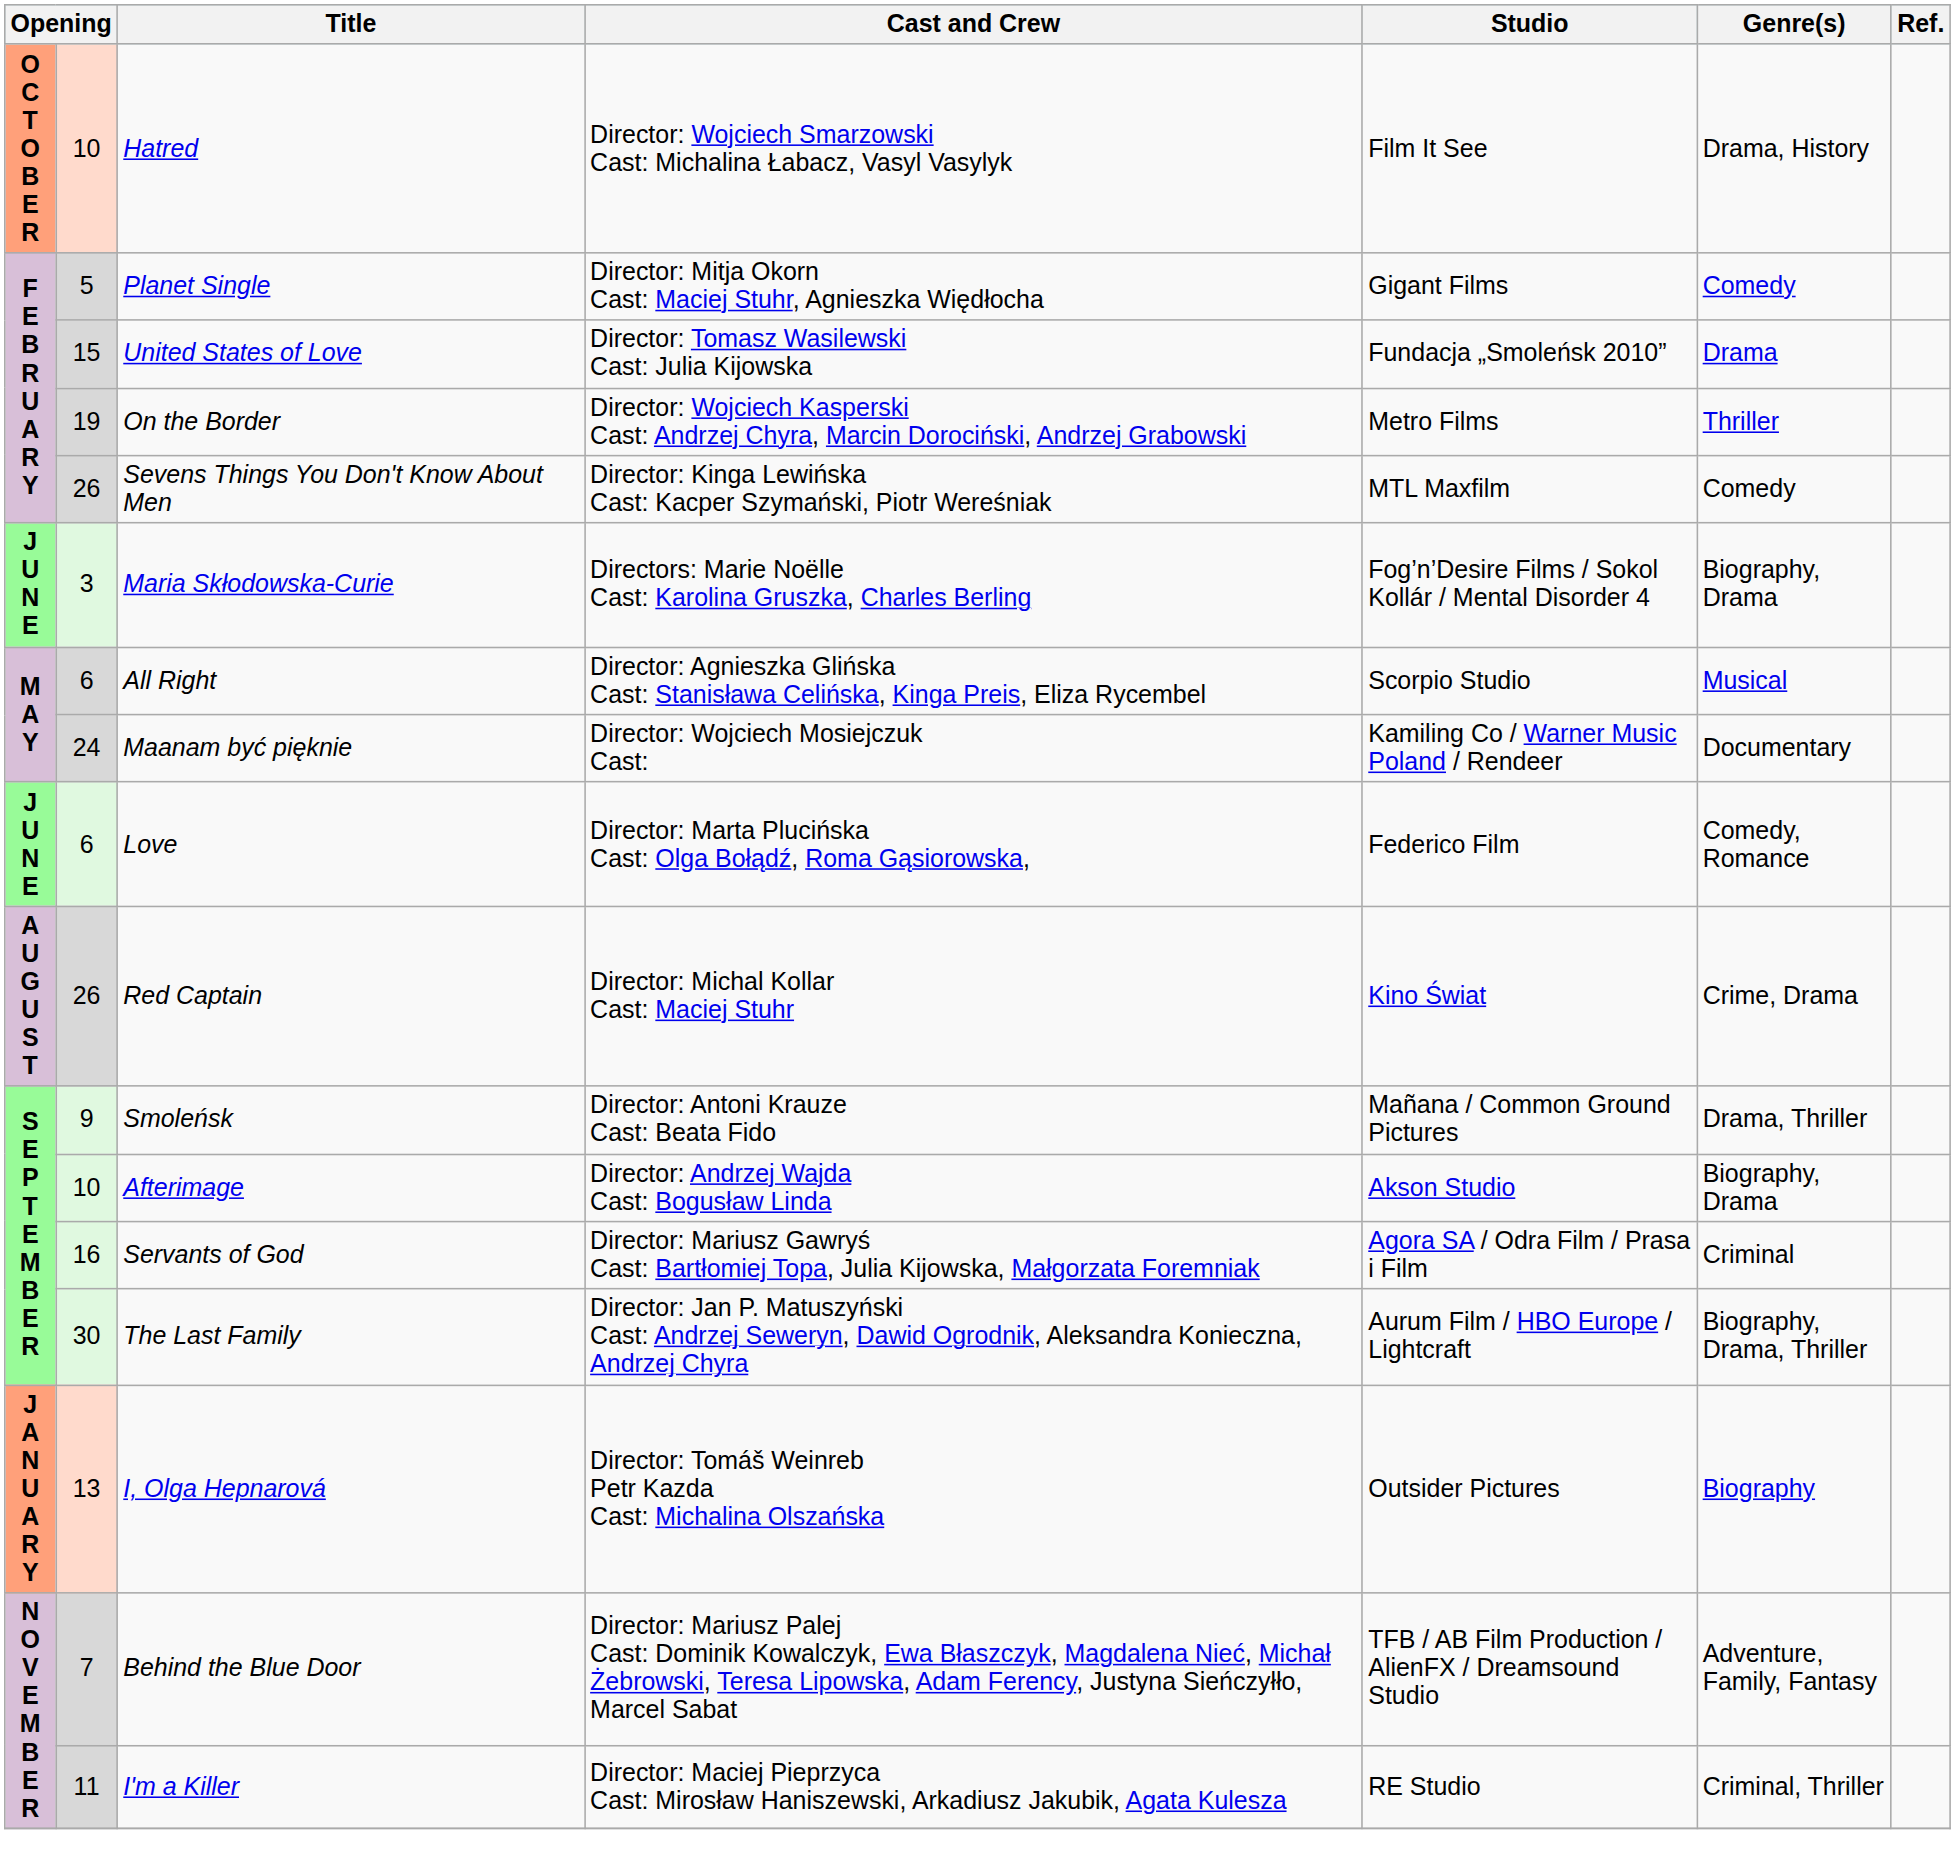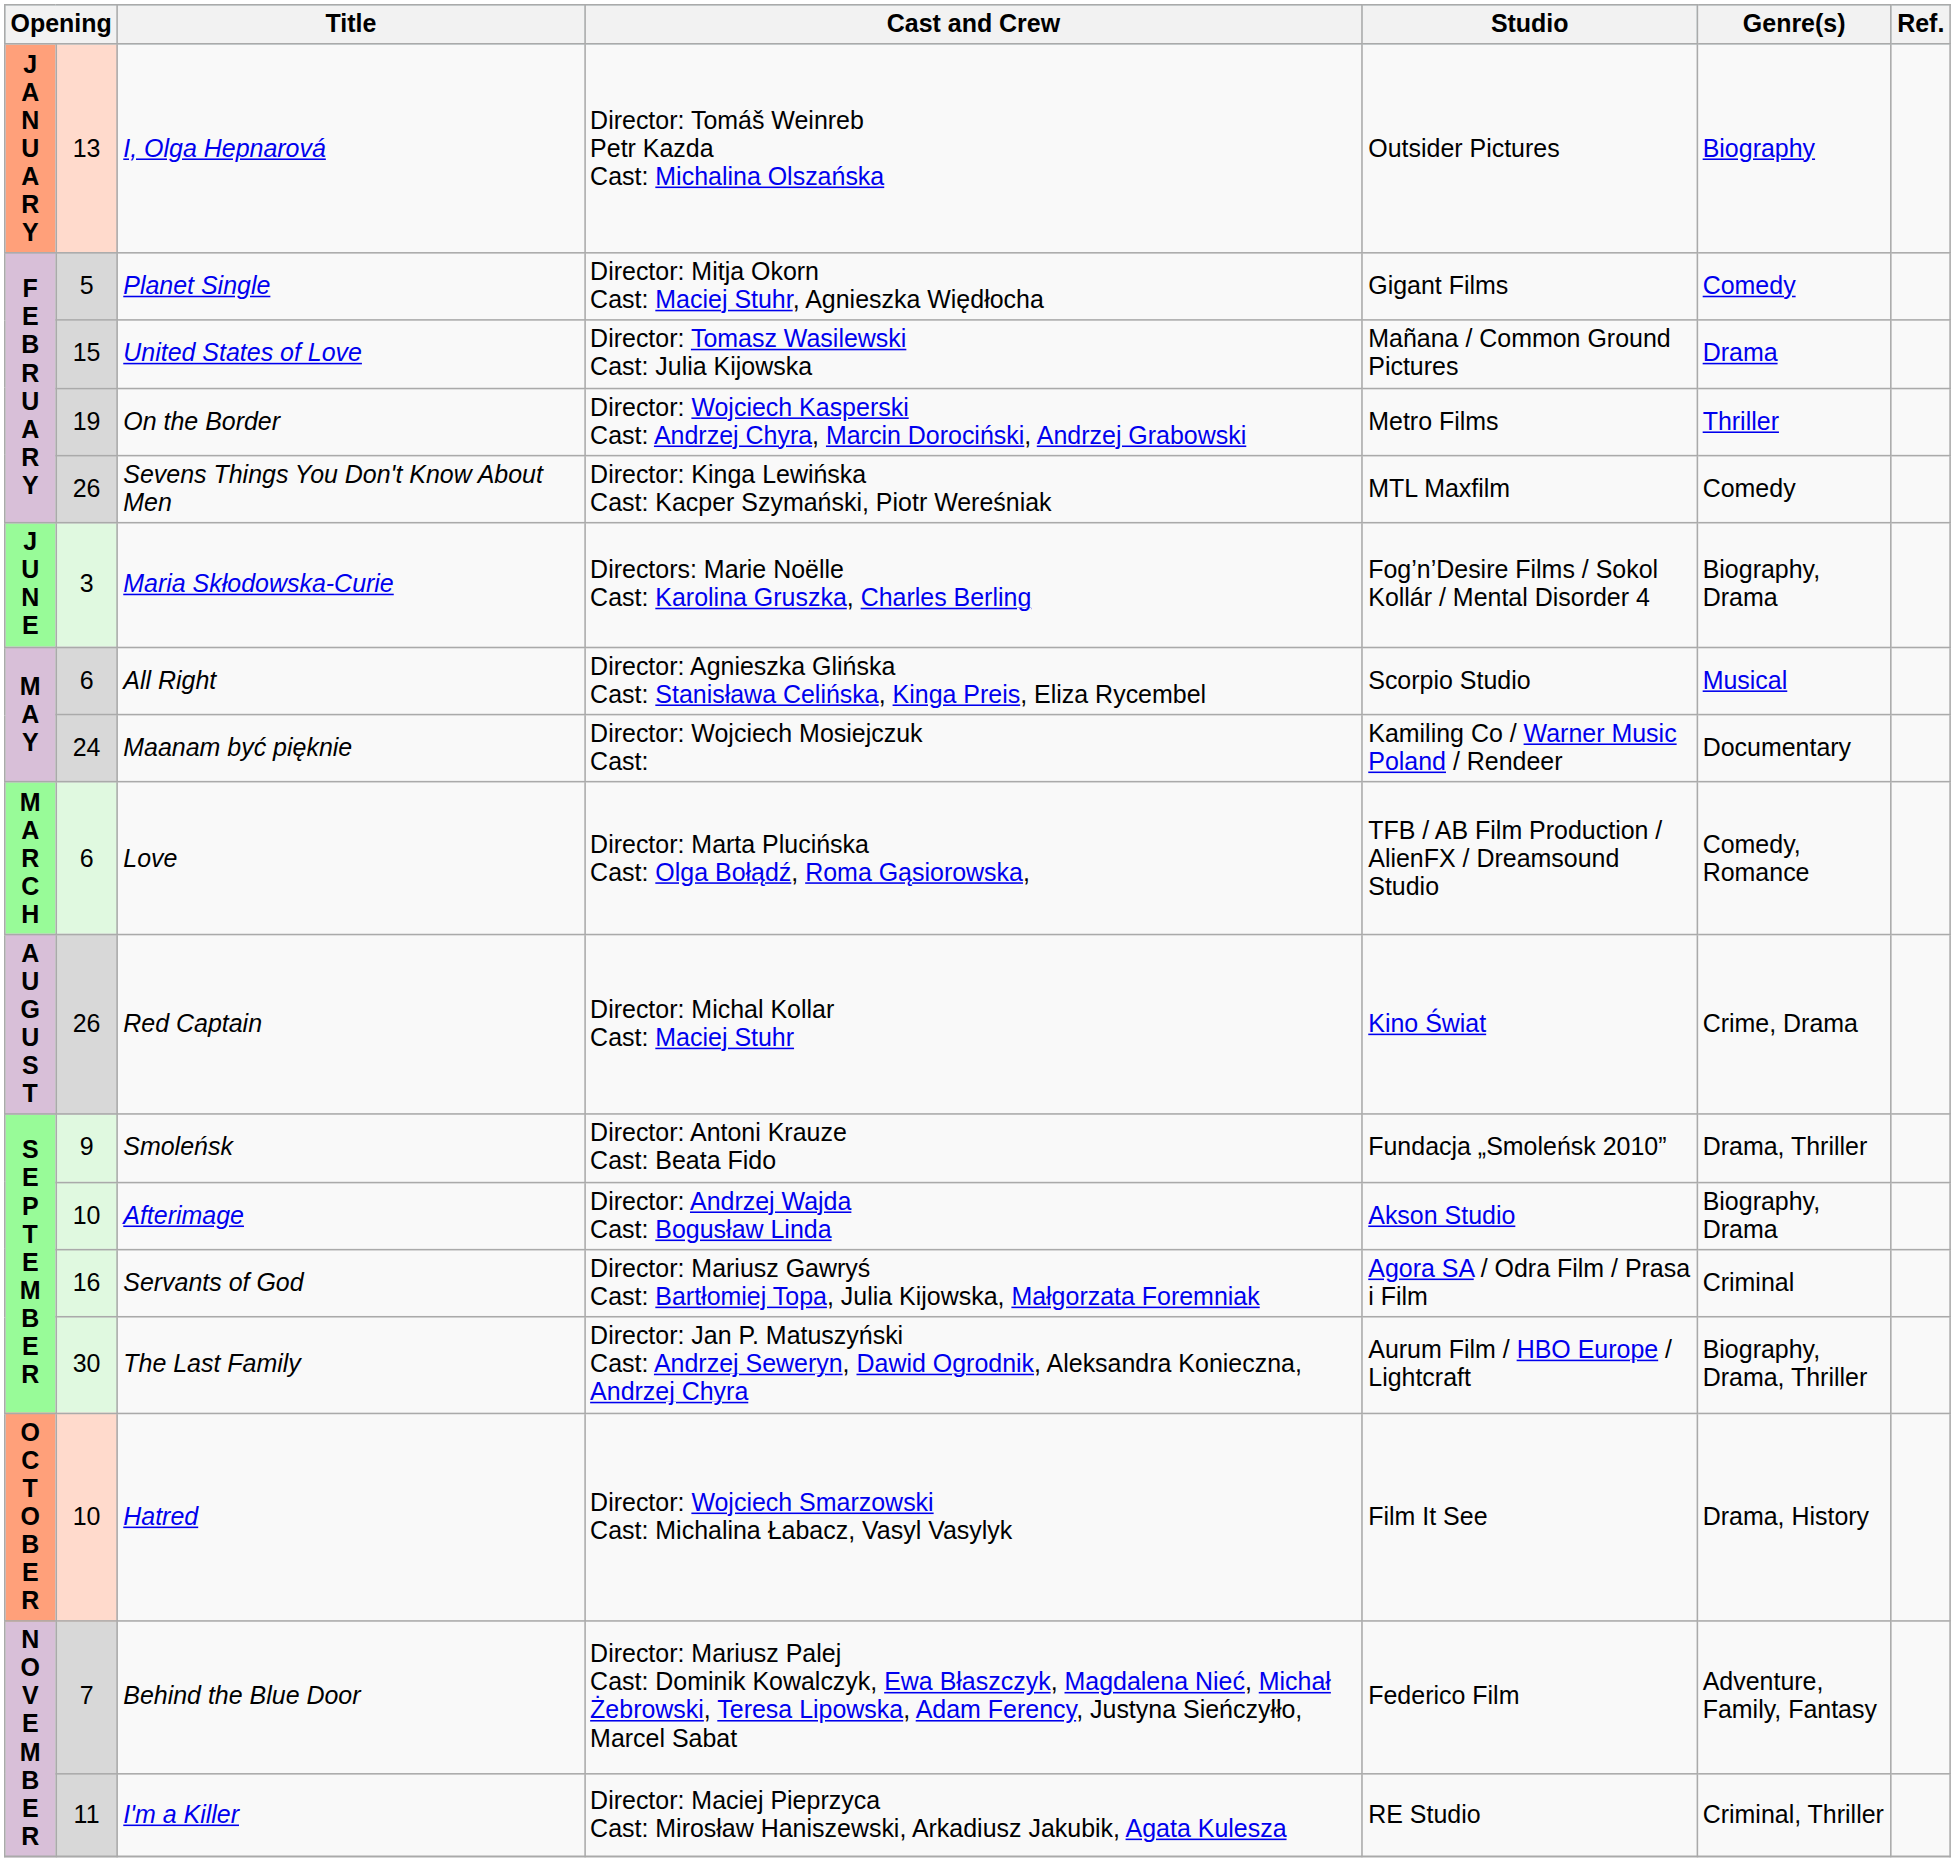rows swapped: (225, 1488) <-> (161, 148)
(1517, 353) Fundacja „Smoleńsk 2010” -> (1519, 353) Mañana / Common Ground Pictures
(30, 843) J U N E -> (30, 857) M A R C H
(1444, 843) Federico Film -> (1515, 857) TFB / AB Film Production / AlienFX / Dreamsound Studio
(1519, 1119) Mañana / Common Ground Pictures -> (1517, 1147) Fundacja „Smoleńsk 2010”
(1515, 1668) TFB / AB Film Production / AlienFX / Dreamsound Studio -> (1444, 1697) Federico Film
